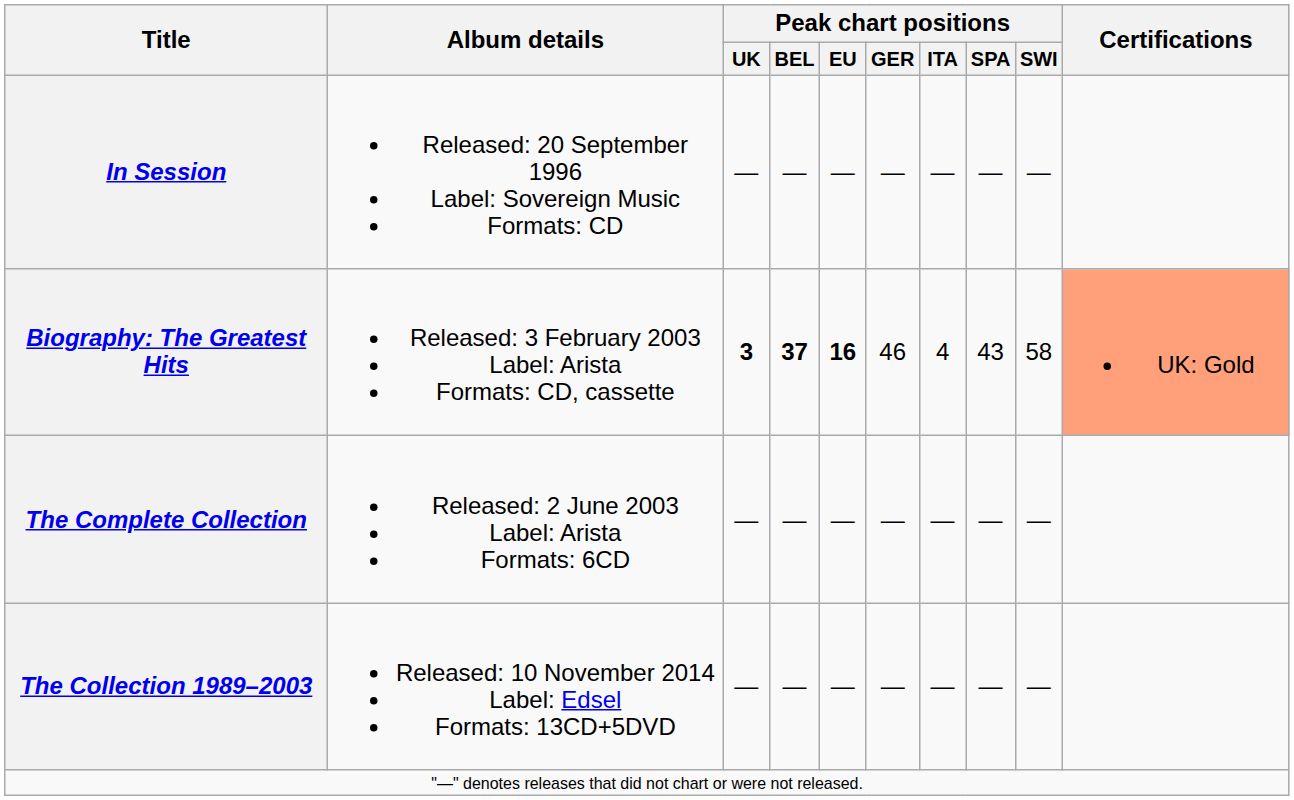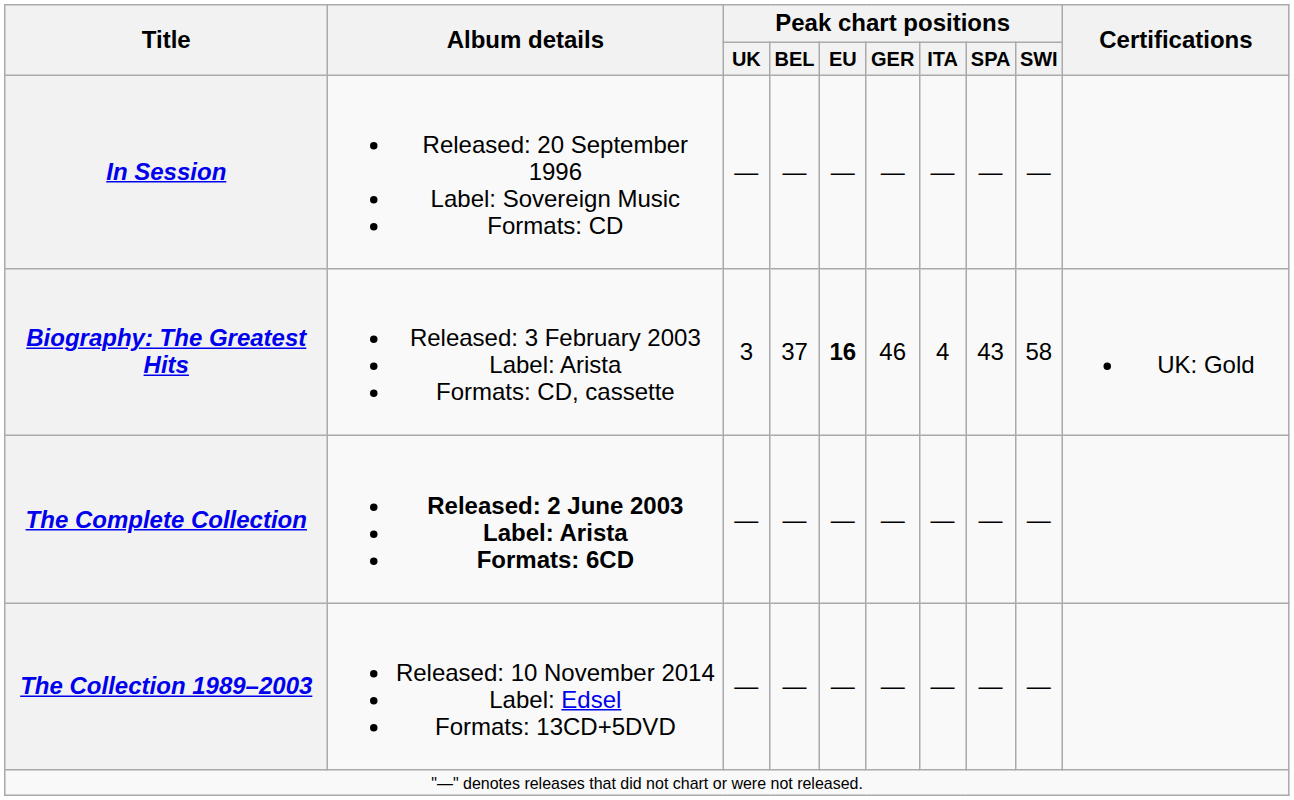(746, 352) bold -> (746, 352) normal
(795, 352) bold -> (795, 352) normal
(1176, 366) lightsalmon background -> (1176, 366) no background
(525, 533) normal -> (525, 533) bold
